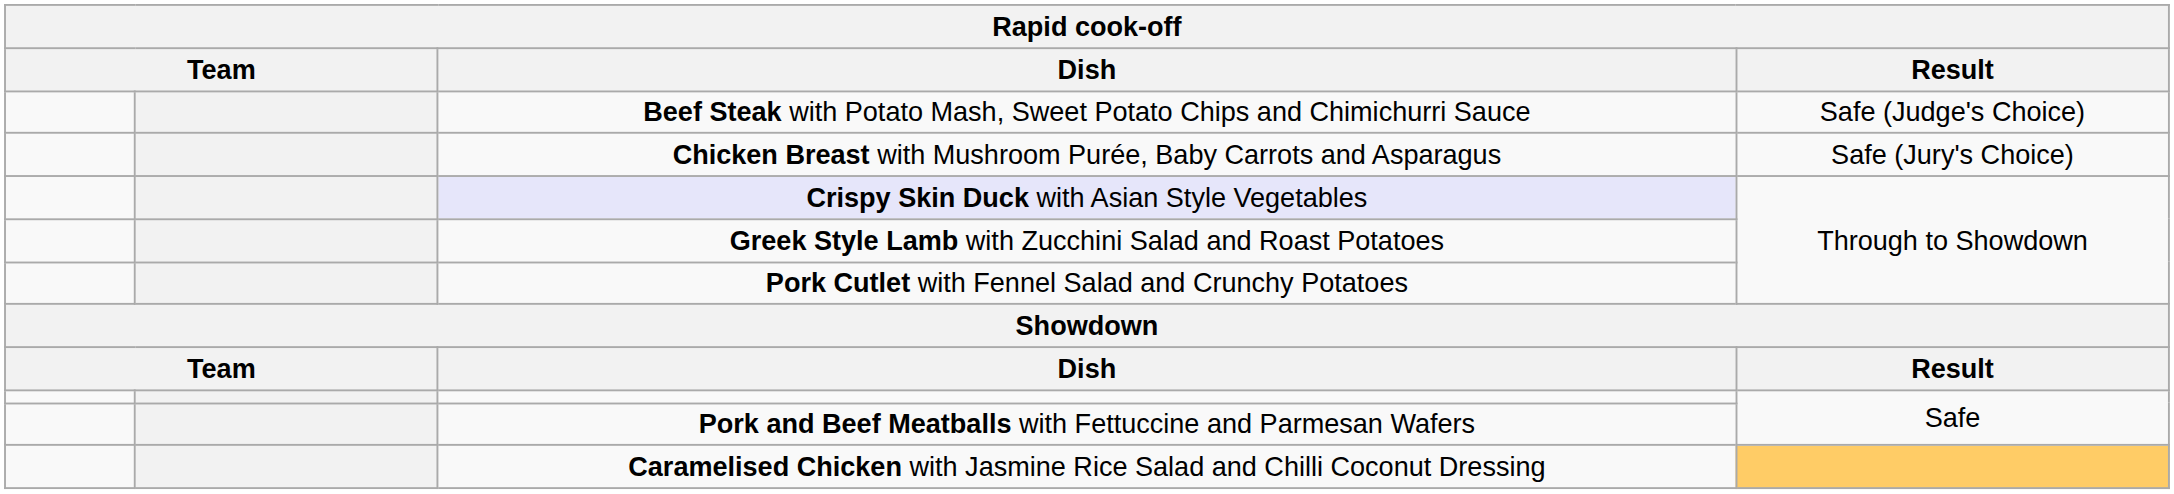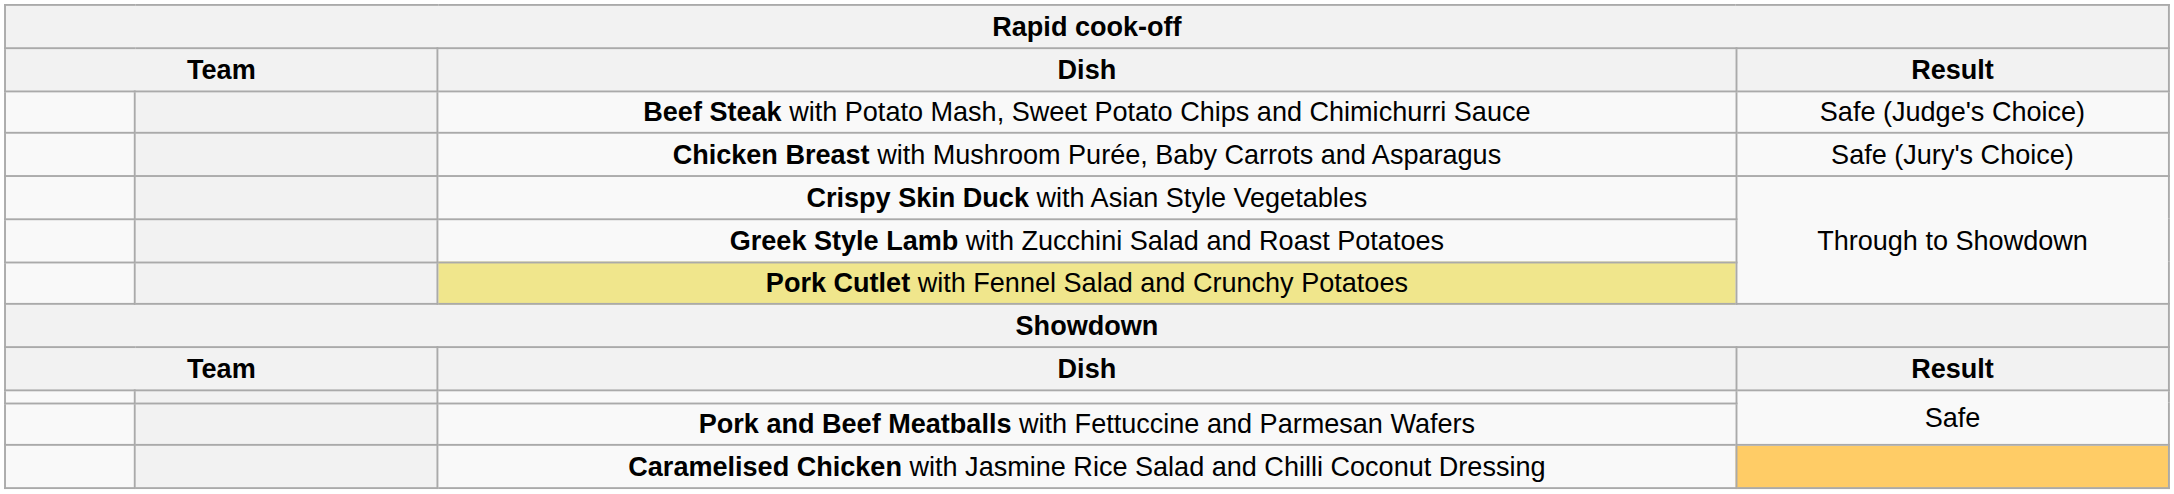(1087, 198) lavender background -> (1087, 198) no background
(1087, 283) no background -> (1087, 283) khaki background
